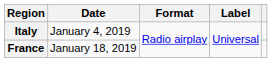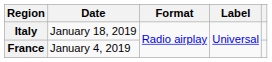(90, 31) January 4, 2019 -> (93, 31) January 18, 2019
(93, 48) January 18, 2019 -> (90, 48) January 4, 2019
